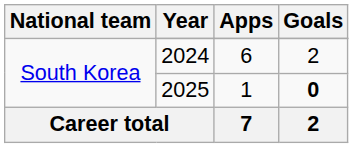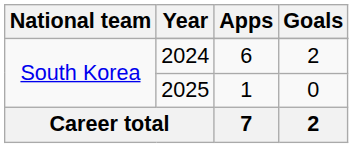(313, 90) bold -> (313, 90) normal
